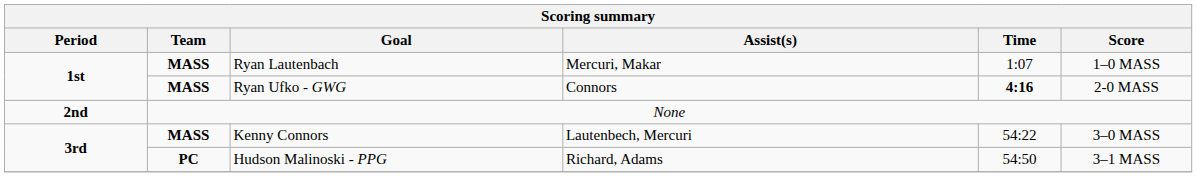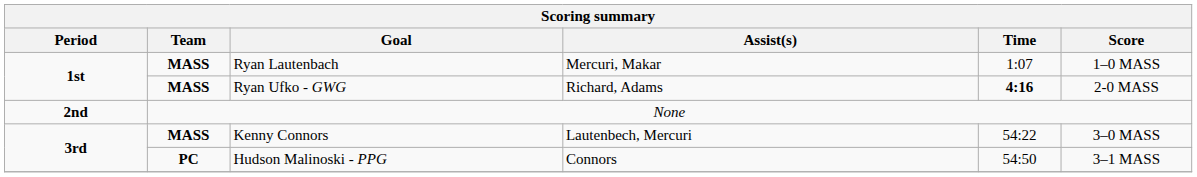(591, 87) Connors -> (614, 87) Richard, Adams
(614, 159) Richard, Adams -> (591, 159) Connors
